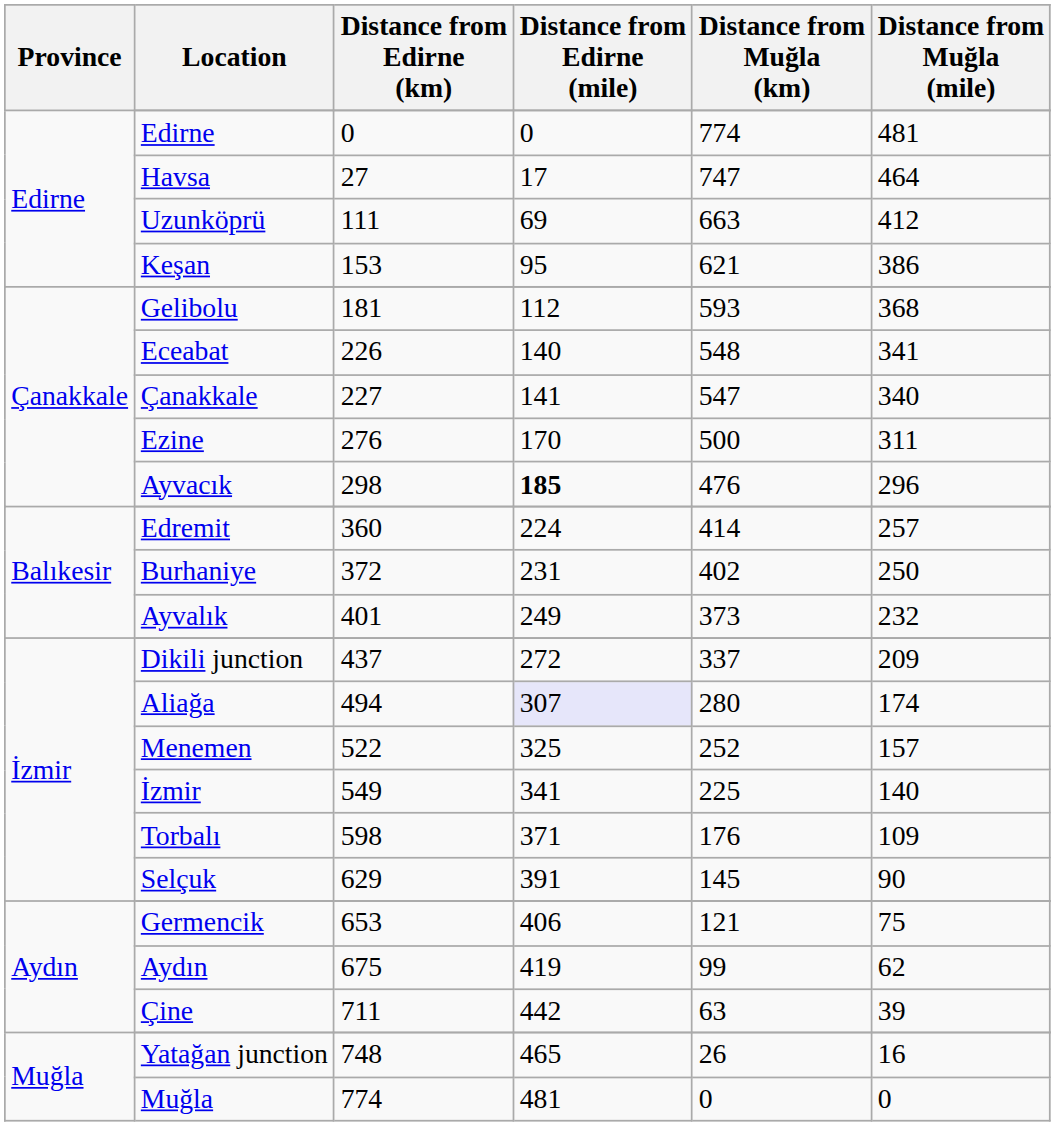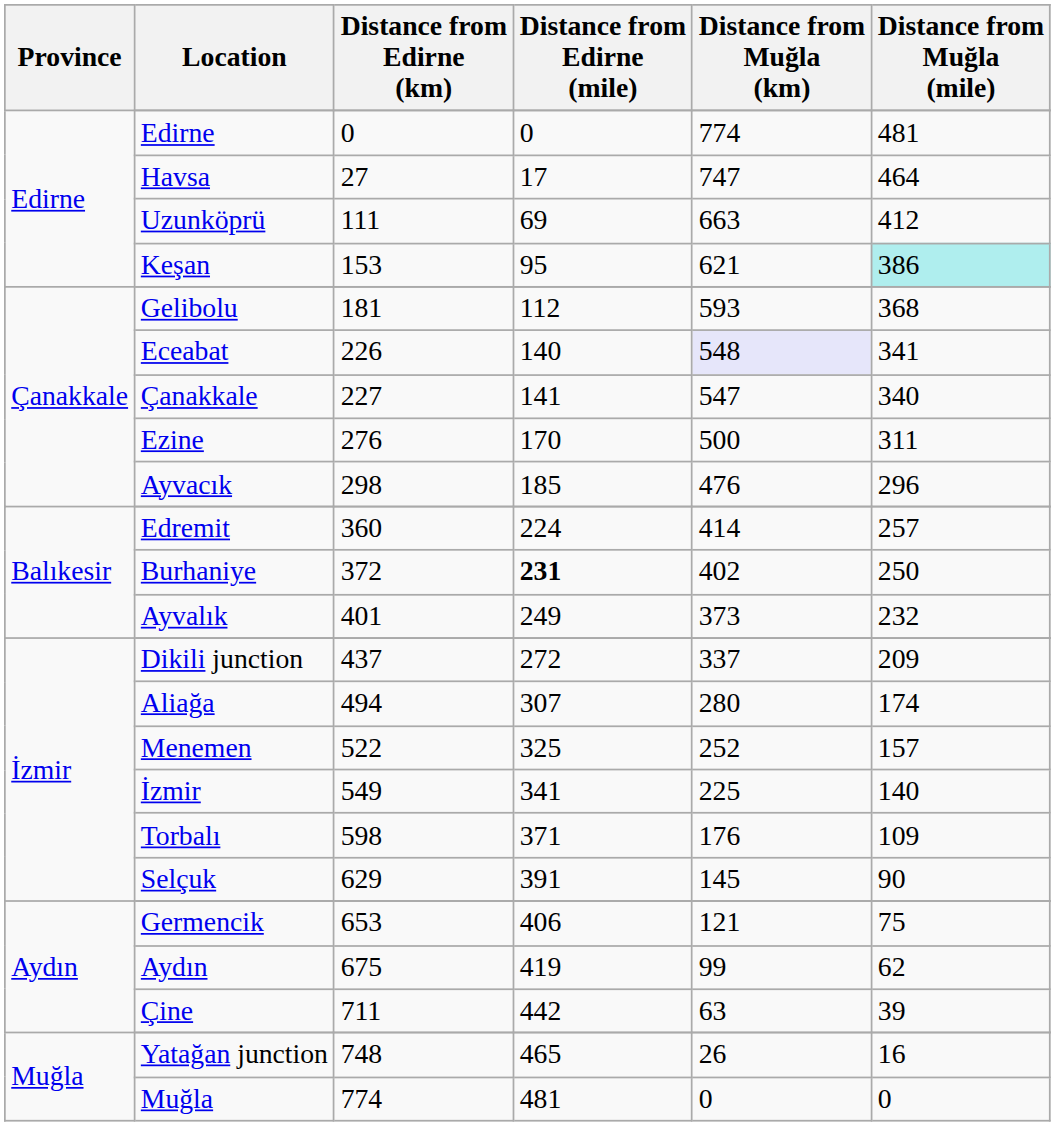(899, 264) no background -> (899, 264) paleturquoise background
(720, 352) no background -> (720, 352) lavender background
(540, 483) bold -> (540, 483) normal
(540, 571) normal -> (540, 571) bold
(540, 703) lavender background -> (540, 703) no background
